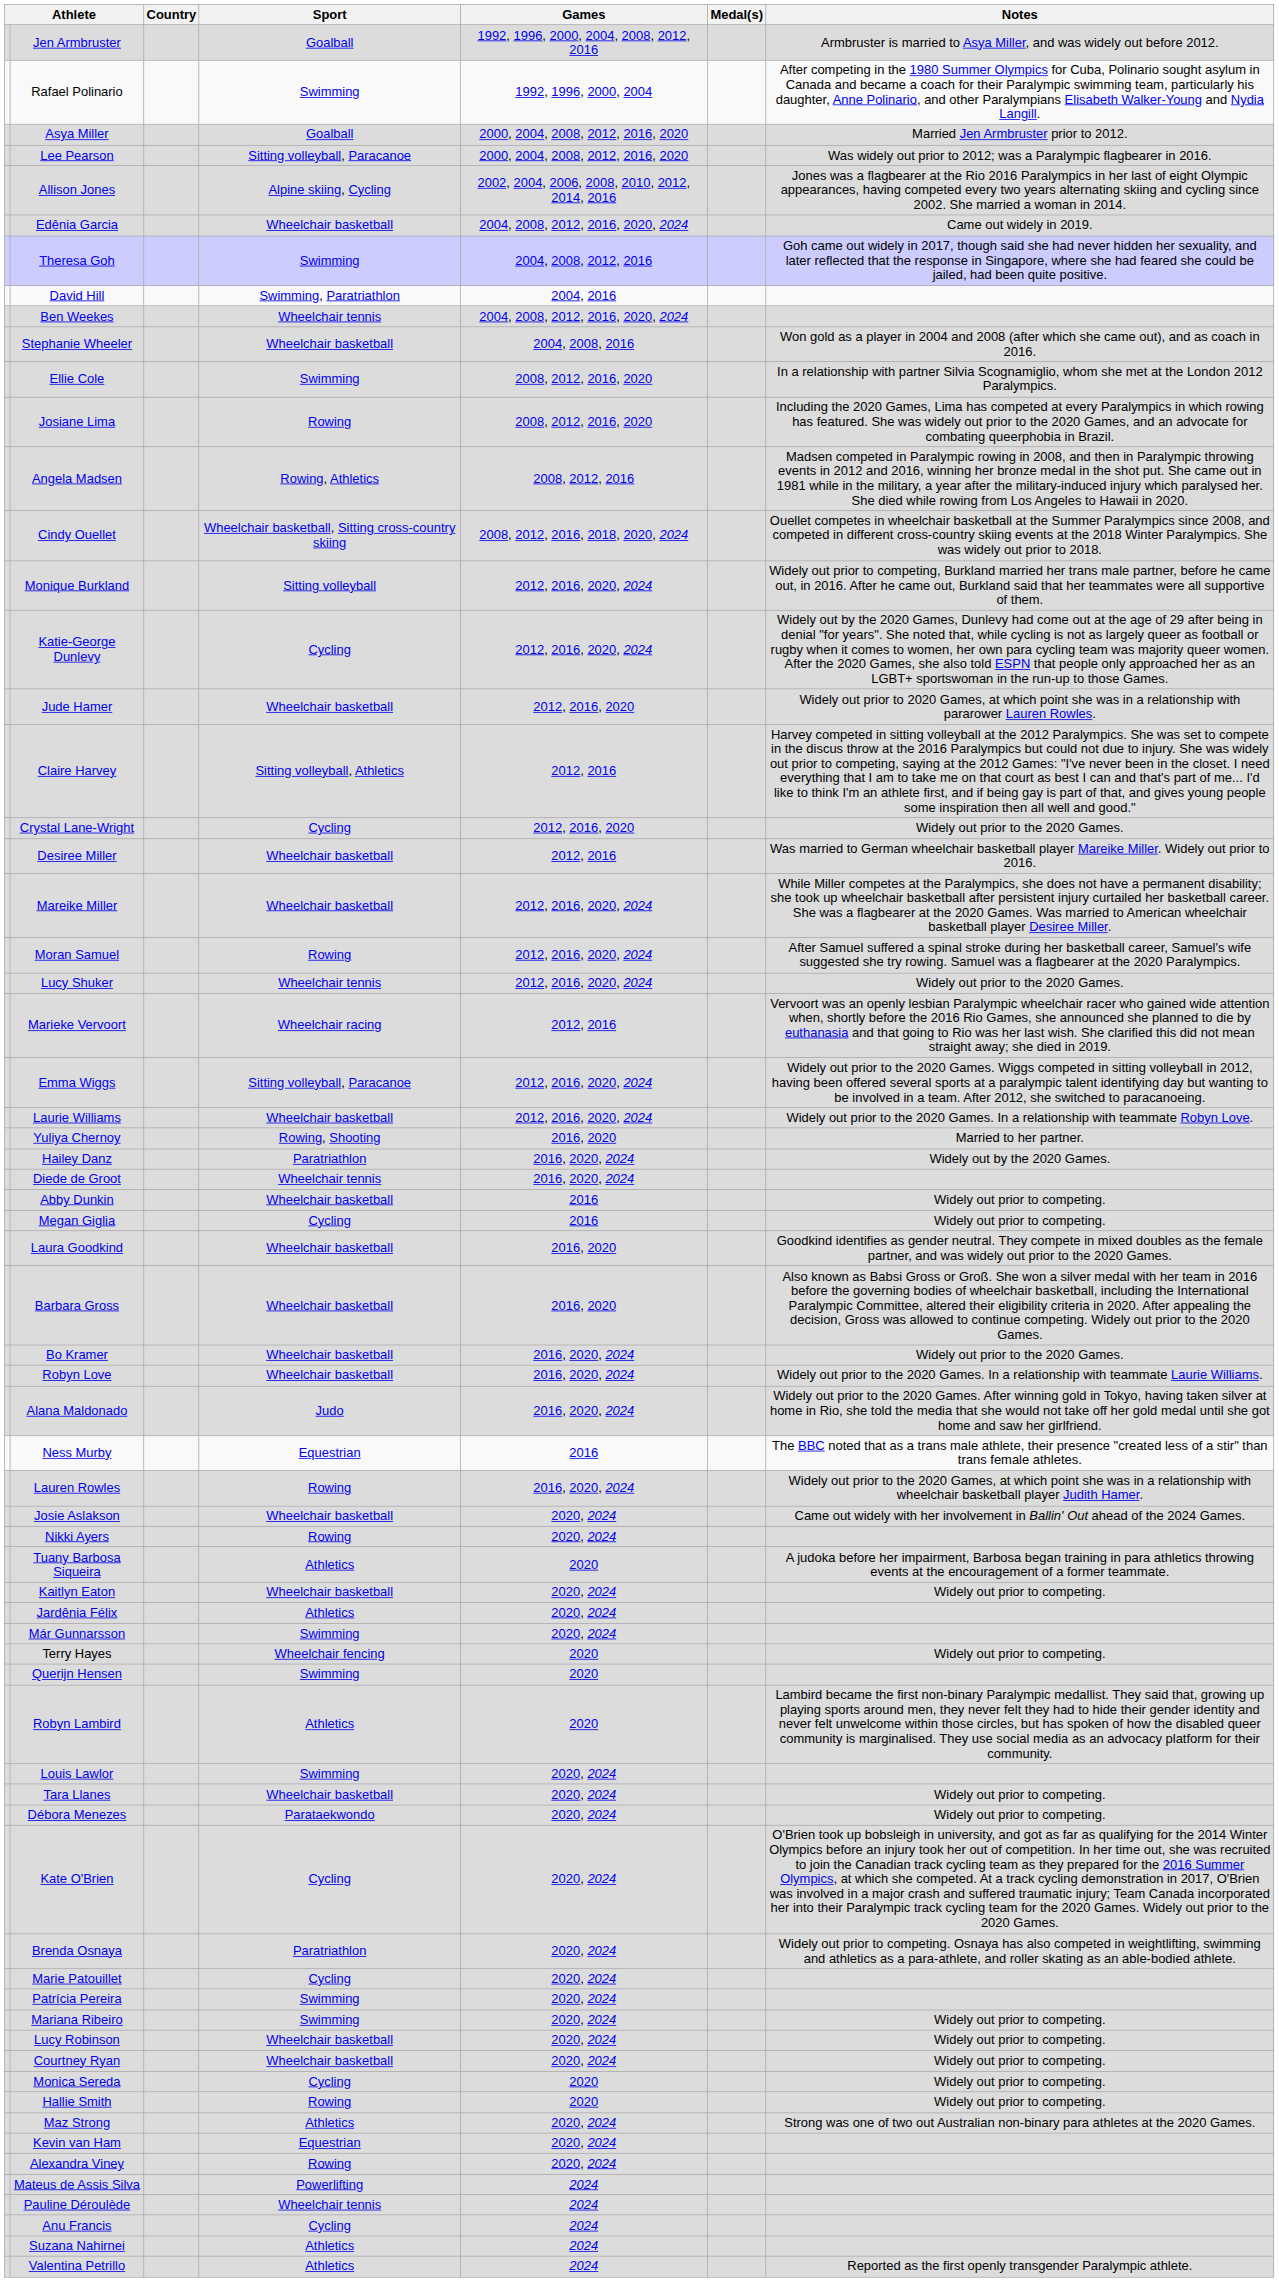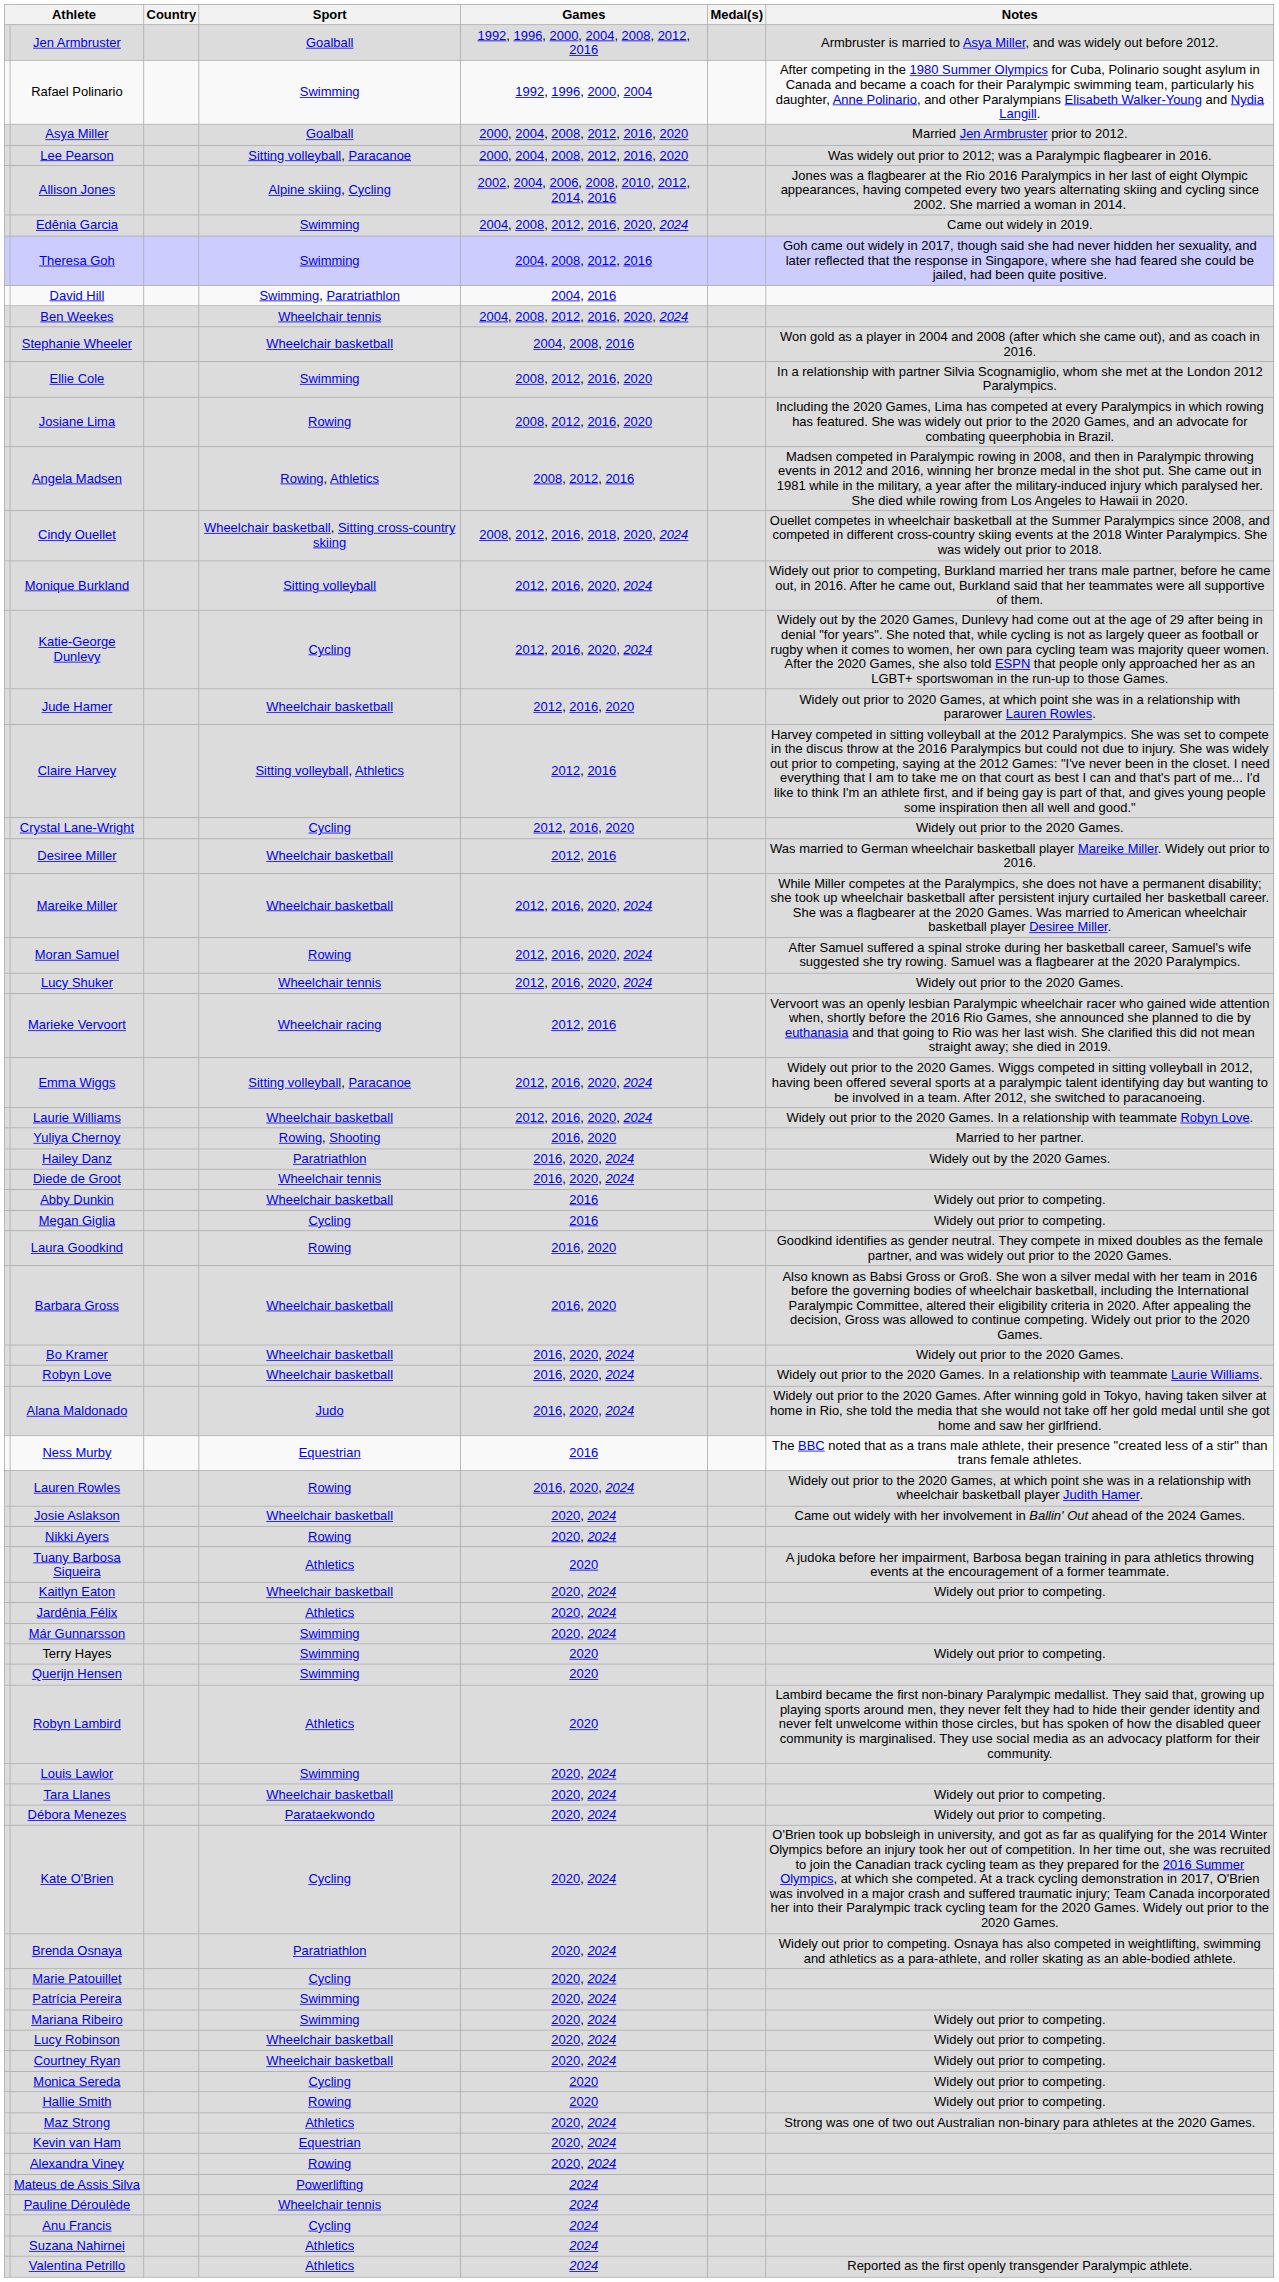(330, 225) Wheelchair basketball -> (330, 225) Swimming
(330, 1248) Wheelchair basketball -> (330, 1248) Rowing
(330, 1654) Wheelchair fencing -> (330, 1654) Swimming
